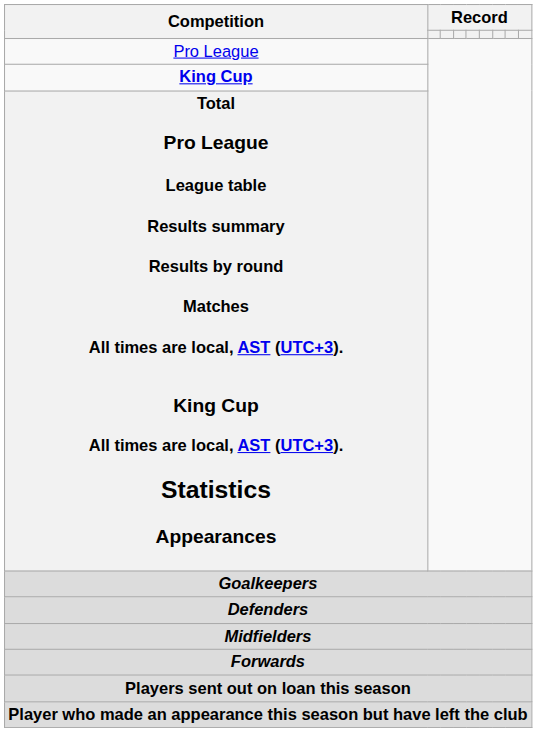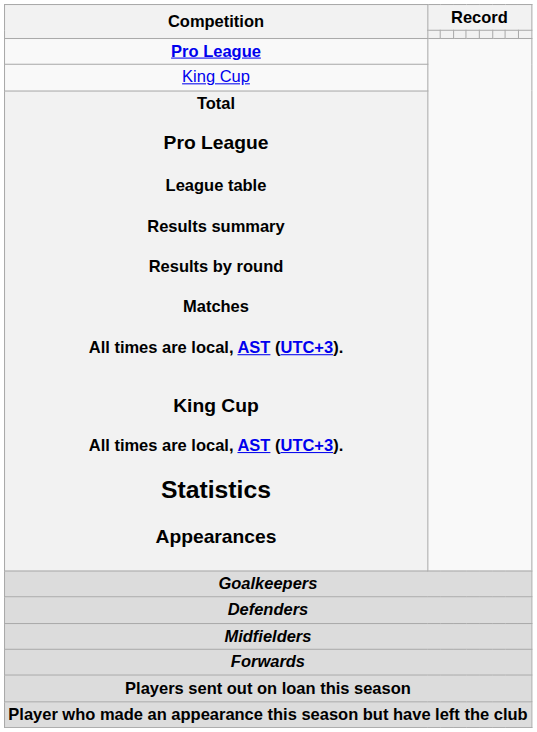(216, 51) normal -> (216, 51) bold
(216, 77) bold -> (216, 77) normal
